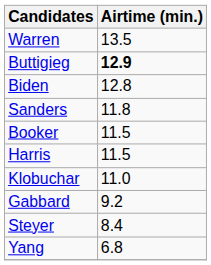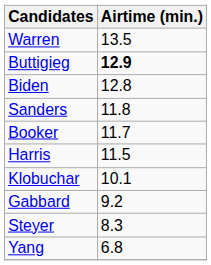(116, 132) 11.5 -> (116, 132) 11.7
(116, 178) 11.0 -> (116, 178) 10.1
(112, 225) 8.4 -> (112, 225) 8.3
